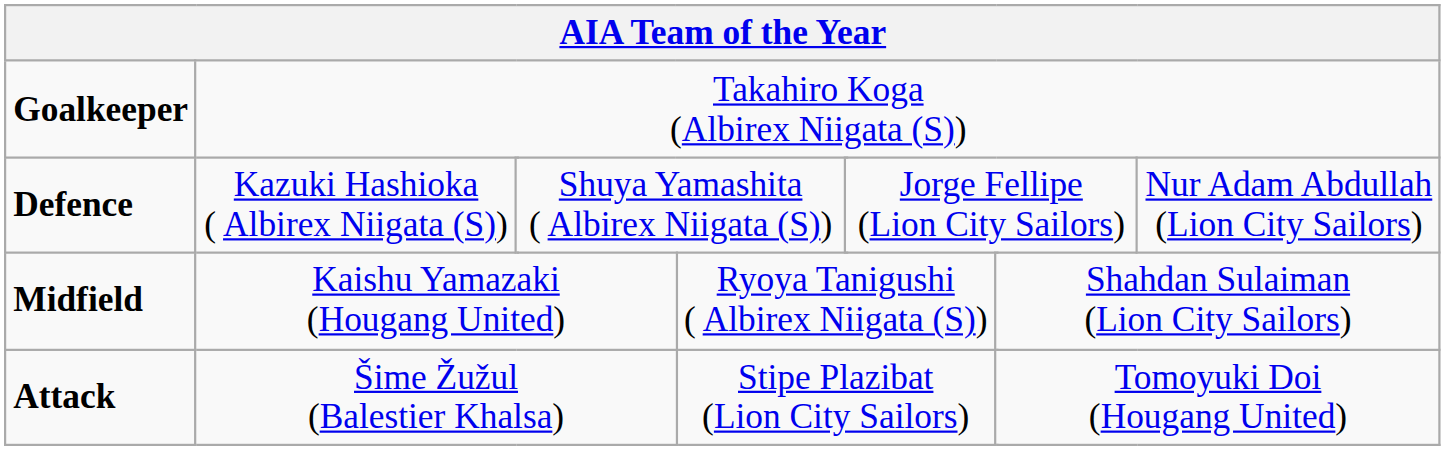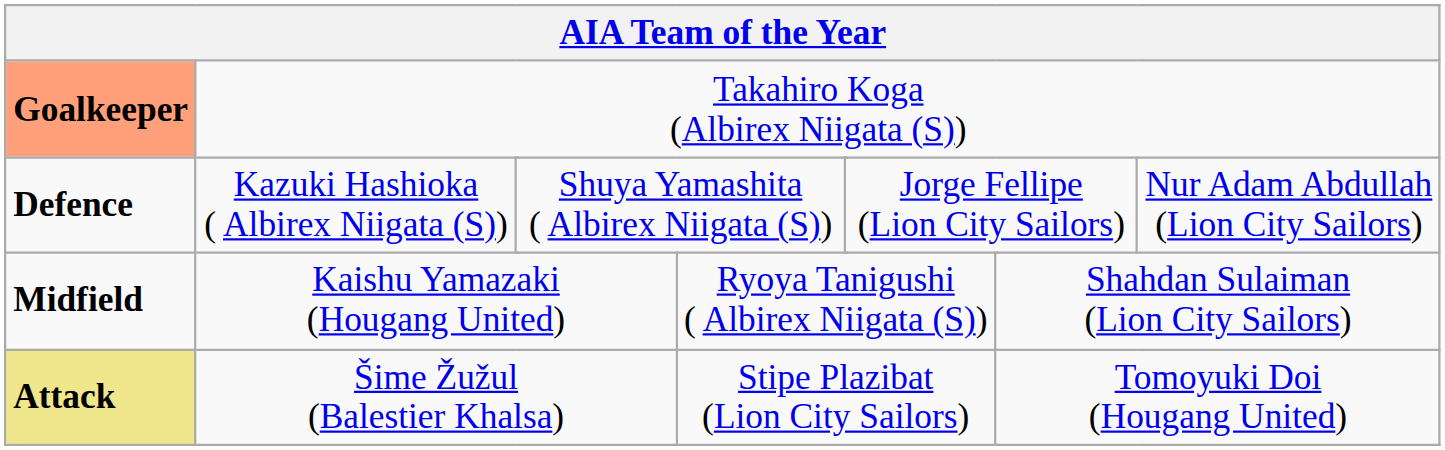(101, 108) no background -> (101, 108) lightsalmon background
(64, 396) no background -> (64, 396) khaki background
